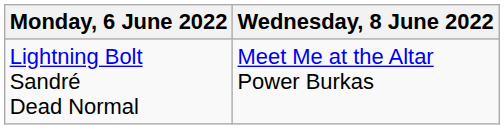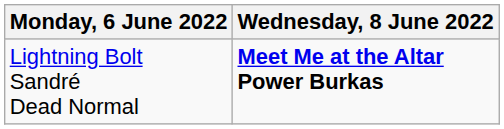(336, 68) normal -> (341, 68) bold
